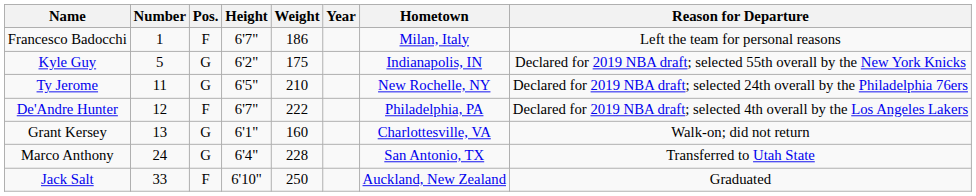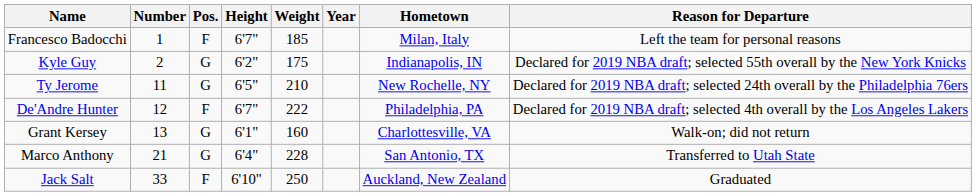(297, 39) 186 -> (297, 39) 185
(160, 62) 5 -> (160, 62) 2
(160, 156) 24 -> (160, 156) 21
